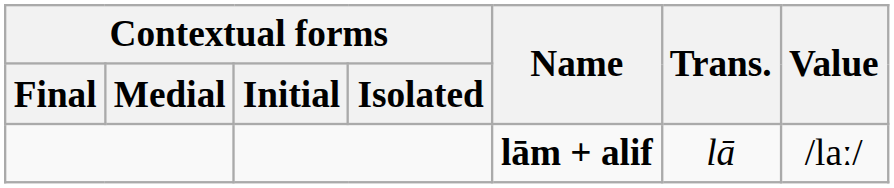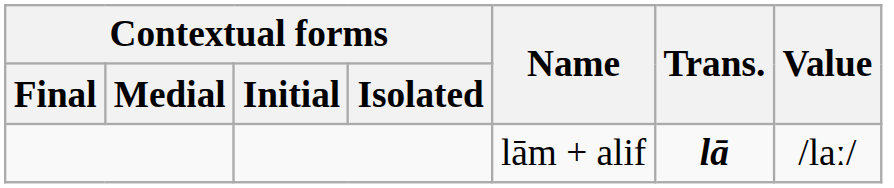(577, 152) bold -> (574, 152) normal
(721, 152) normal -> (714, 152) bold
